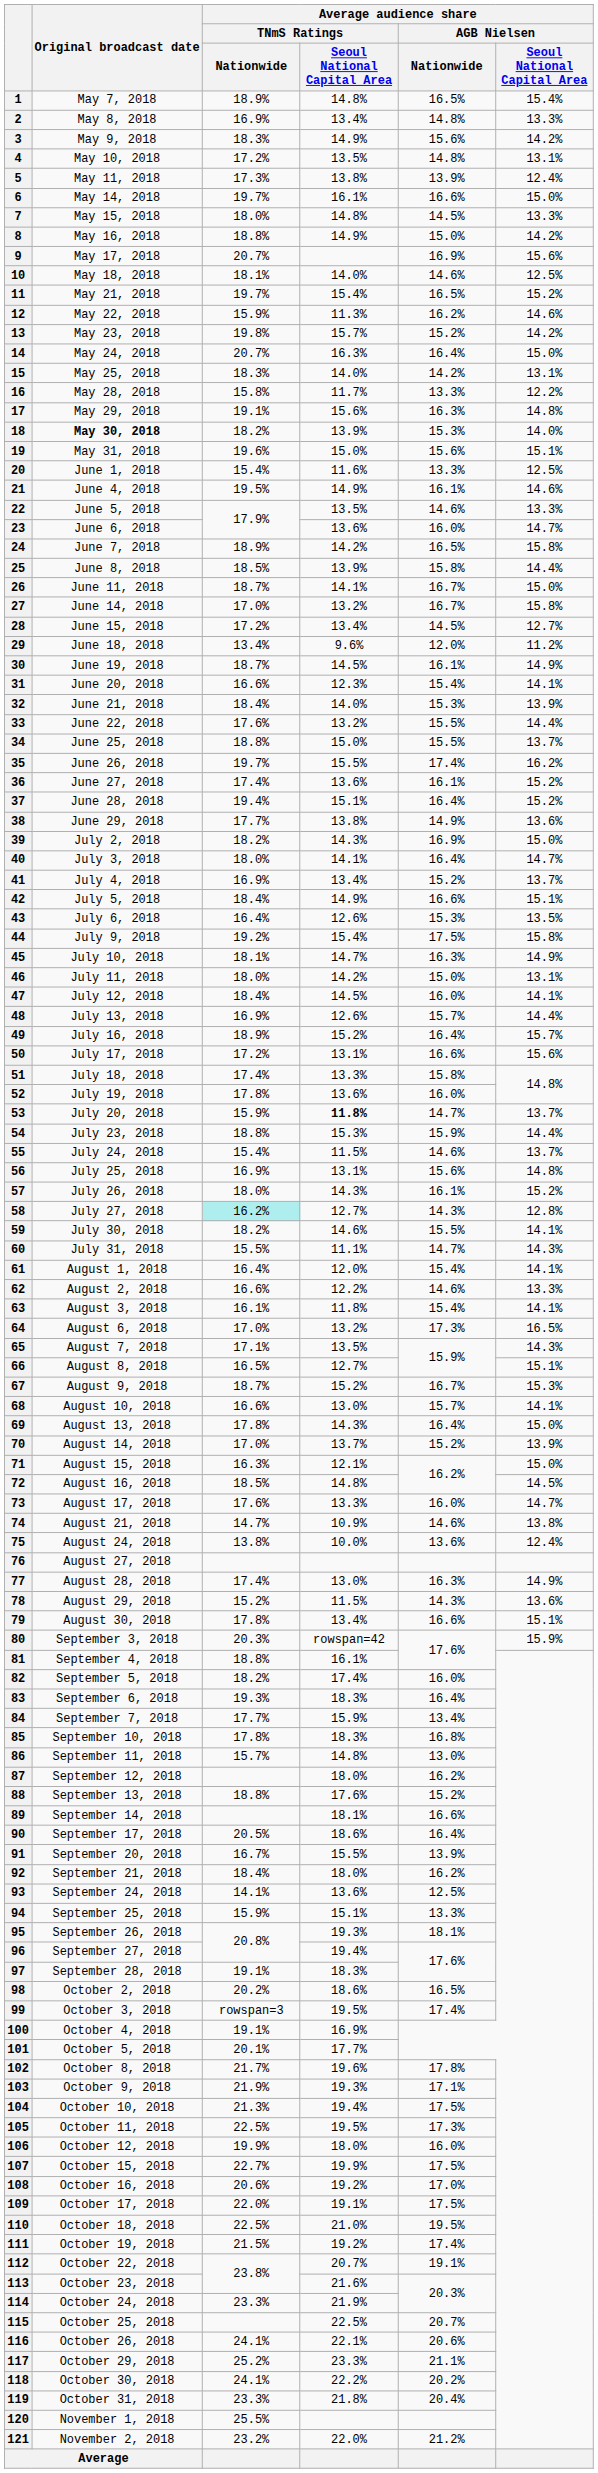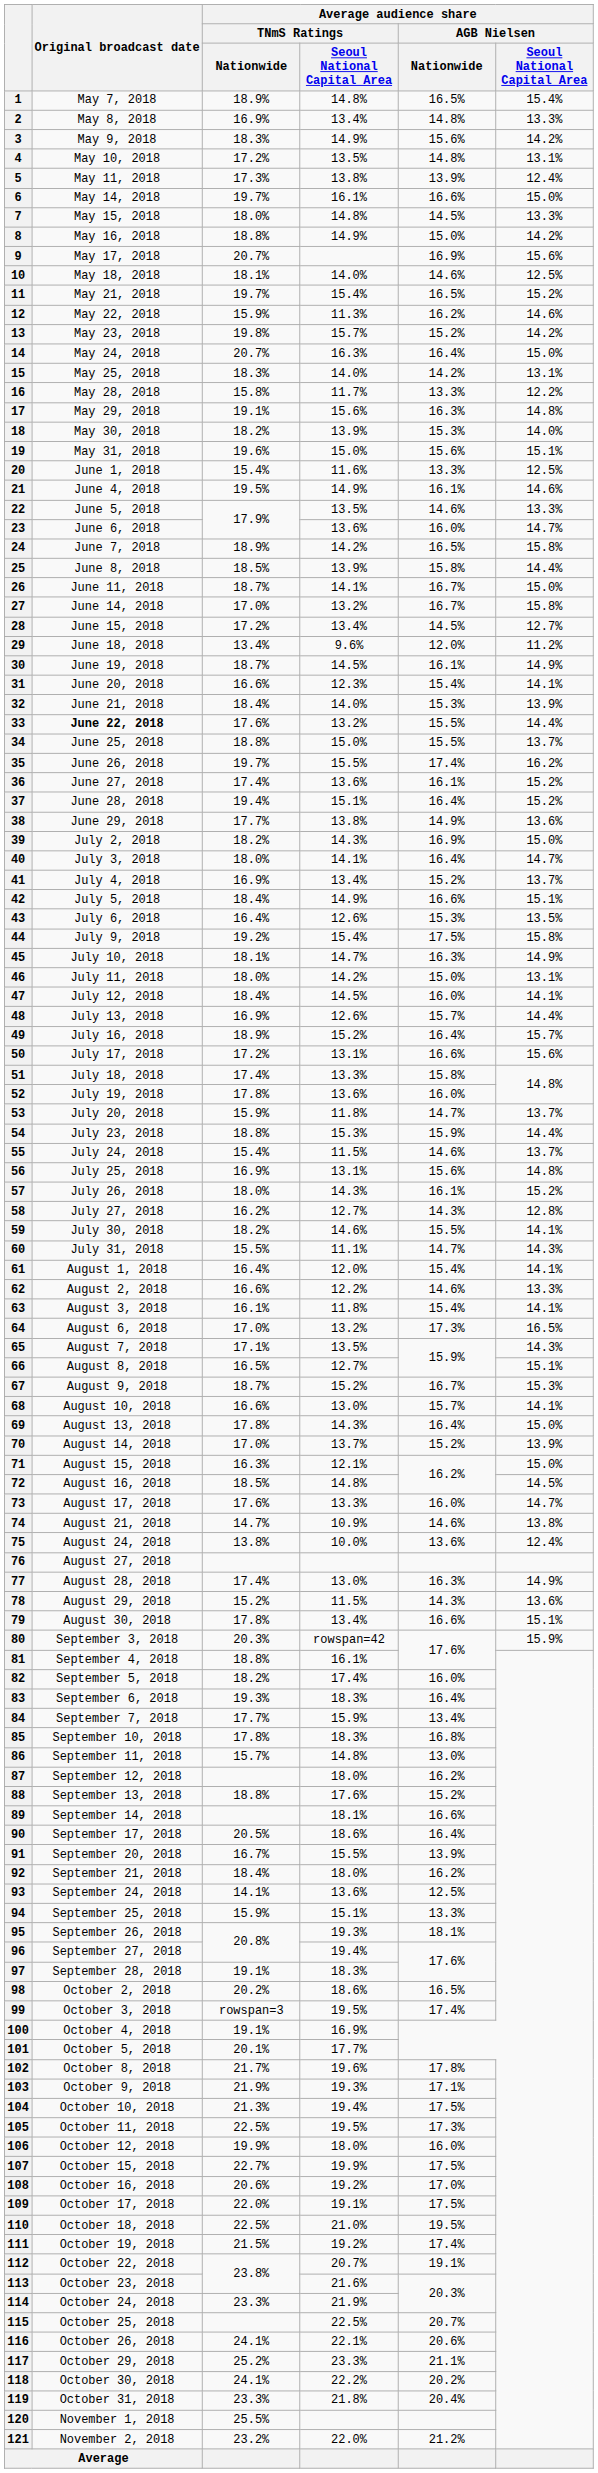(117, 432) bold -> (117, 432) normal
(117, 724) normal -> (117, 724) bold
(349, 1114) bold -> (349, 1114) normal
(251, 1211) paleturquoise background -> (251, 1211) no background
